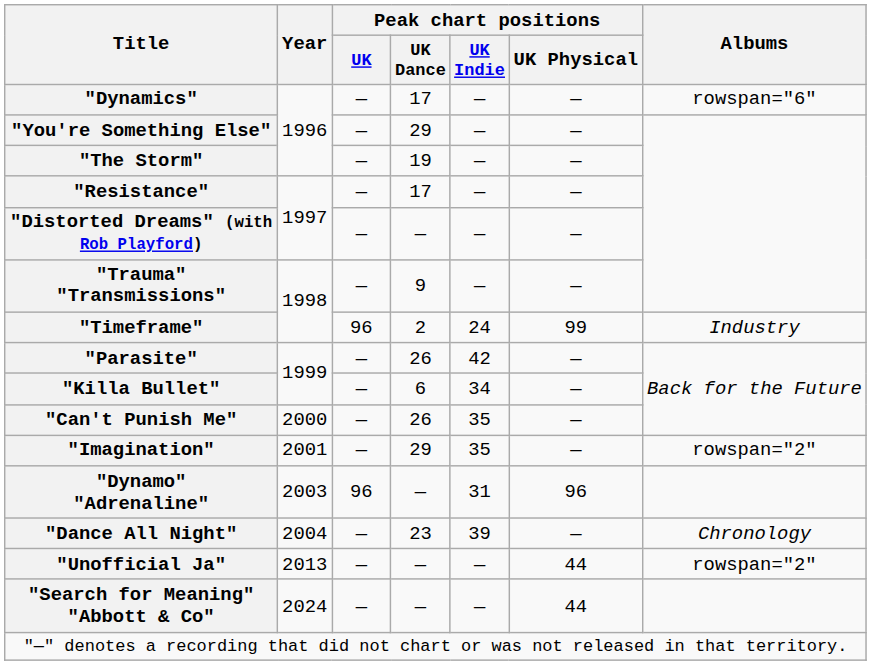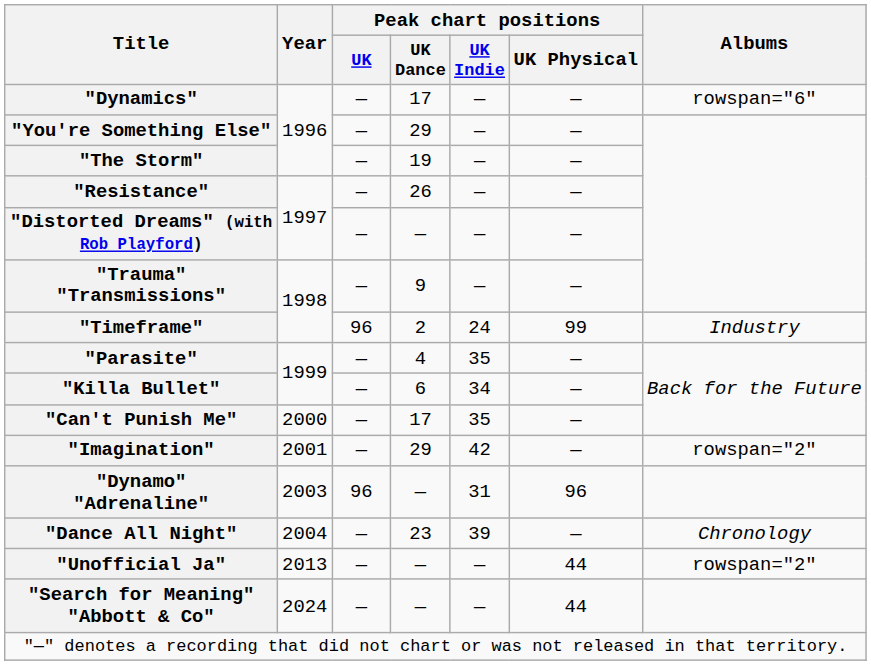(420, 192) 17 -> (420, 192) 26
(420, 358) 26 -> (420, 358) 4
(480, 358) 42 -> (480, 358) 35
(420, 420) 26 -> (420, 420) 17
(480, 450) 35 -> (480, 450) 42
